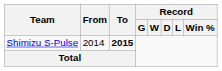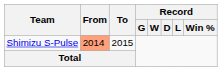(94, 43) no background -> (94, 43) lightsalmon background
(122, 43) bold -> (122, 43) normal
